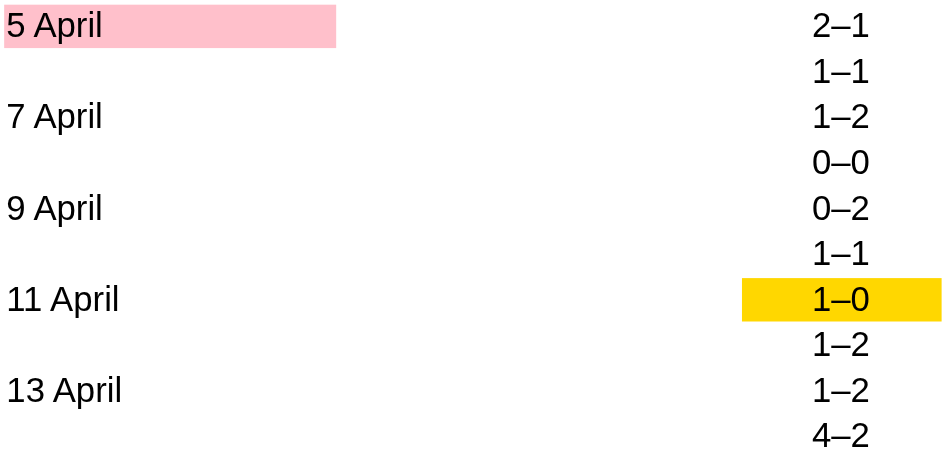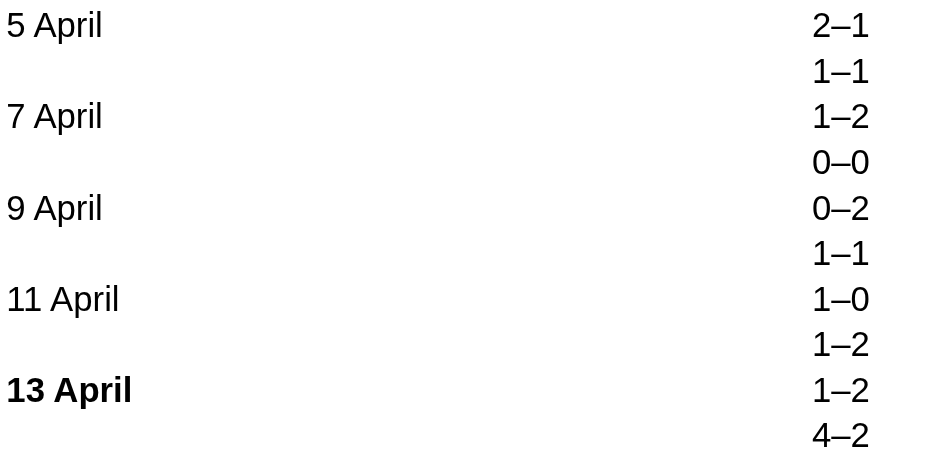(55, 25) pink background -> (55, 25) no background
(841, 299) gold background -> (841, 299) no background
(64, 390) normal -> (69, 390) bold
